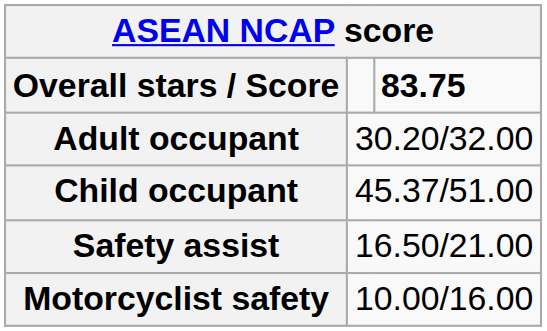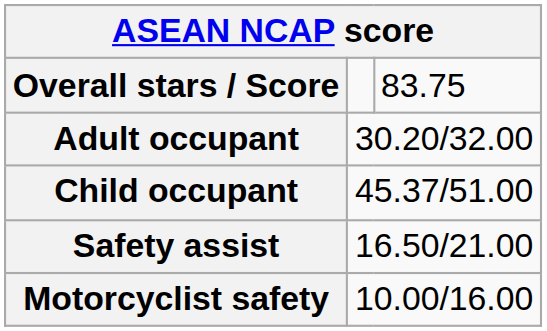(423, 84) bold -> (423, 84) normal
